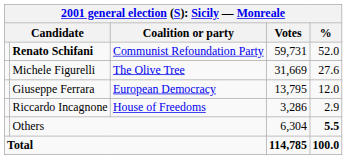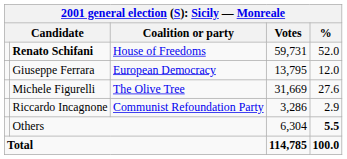(188, 51) Communist Refoundation Party -> (159, 51) House of Freedoms
rows swapped: (54, 70) <-> (53, 88)
(159, 107) House of Freedoms -> (188, 107) Communist Refoundation Party
